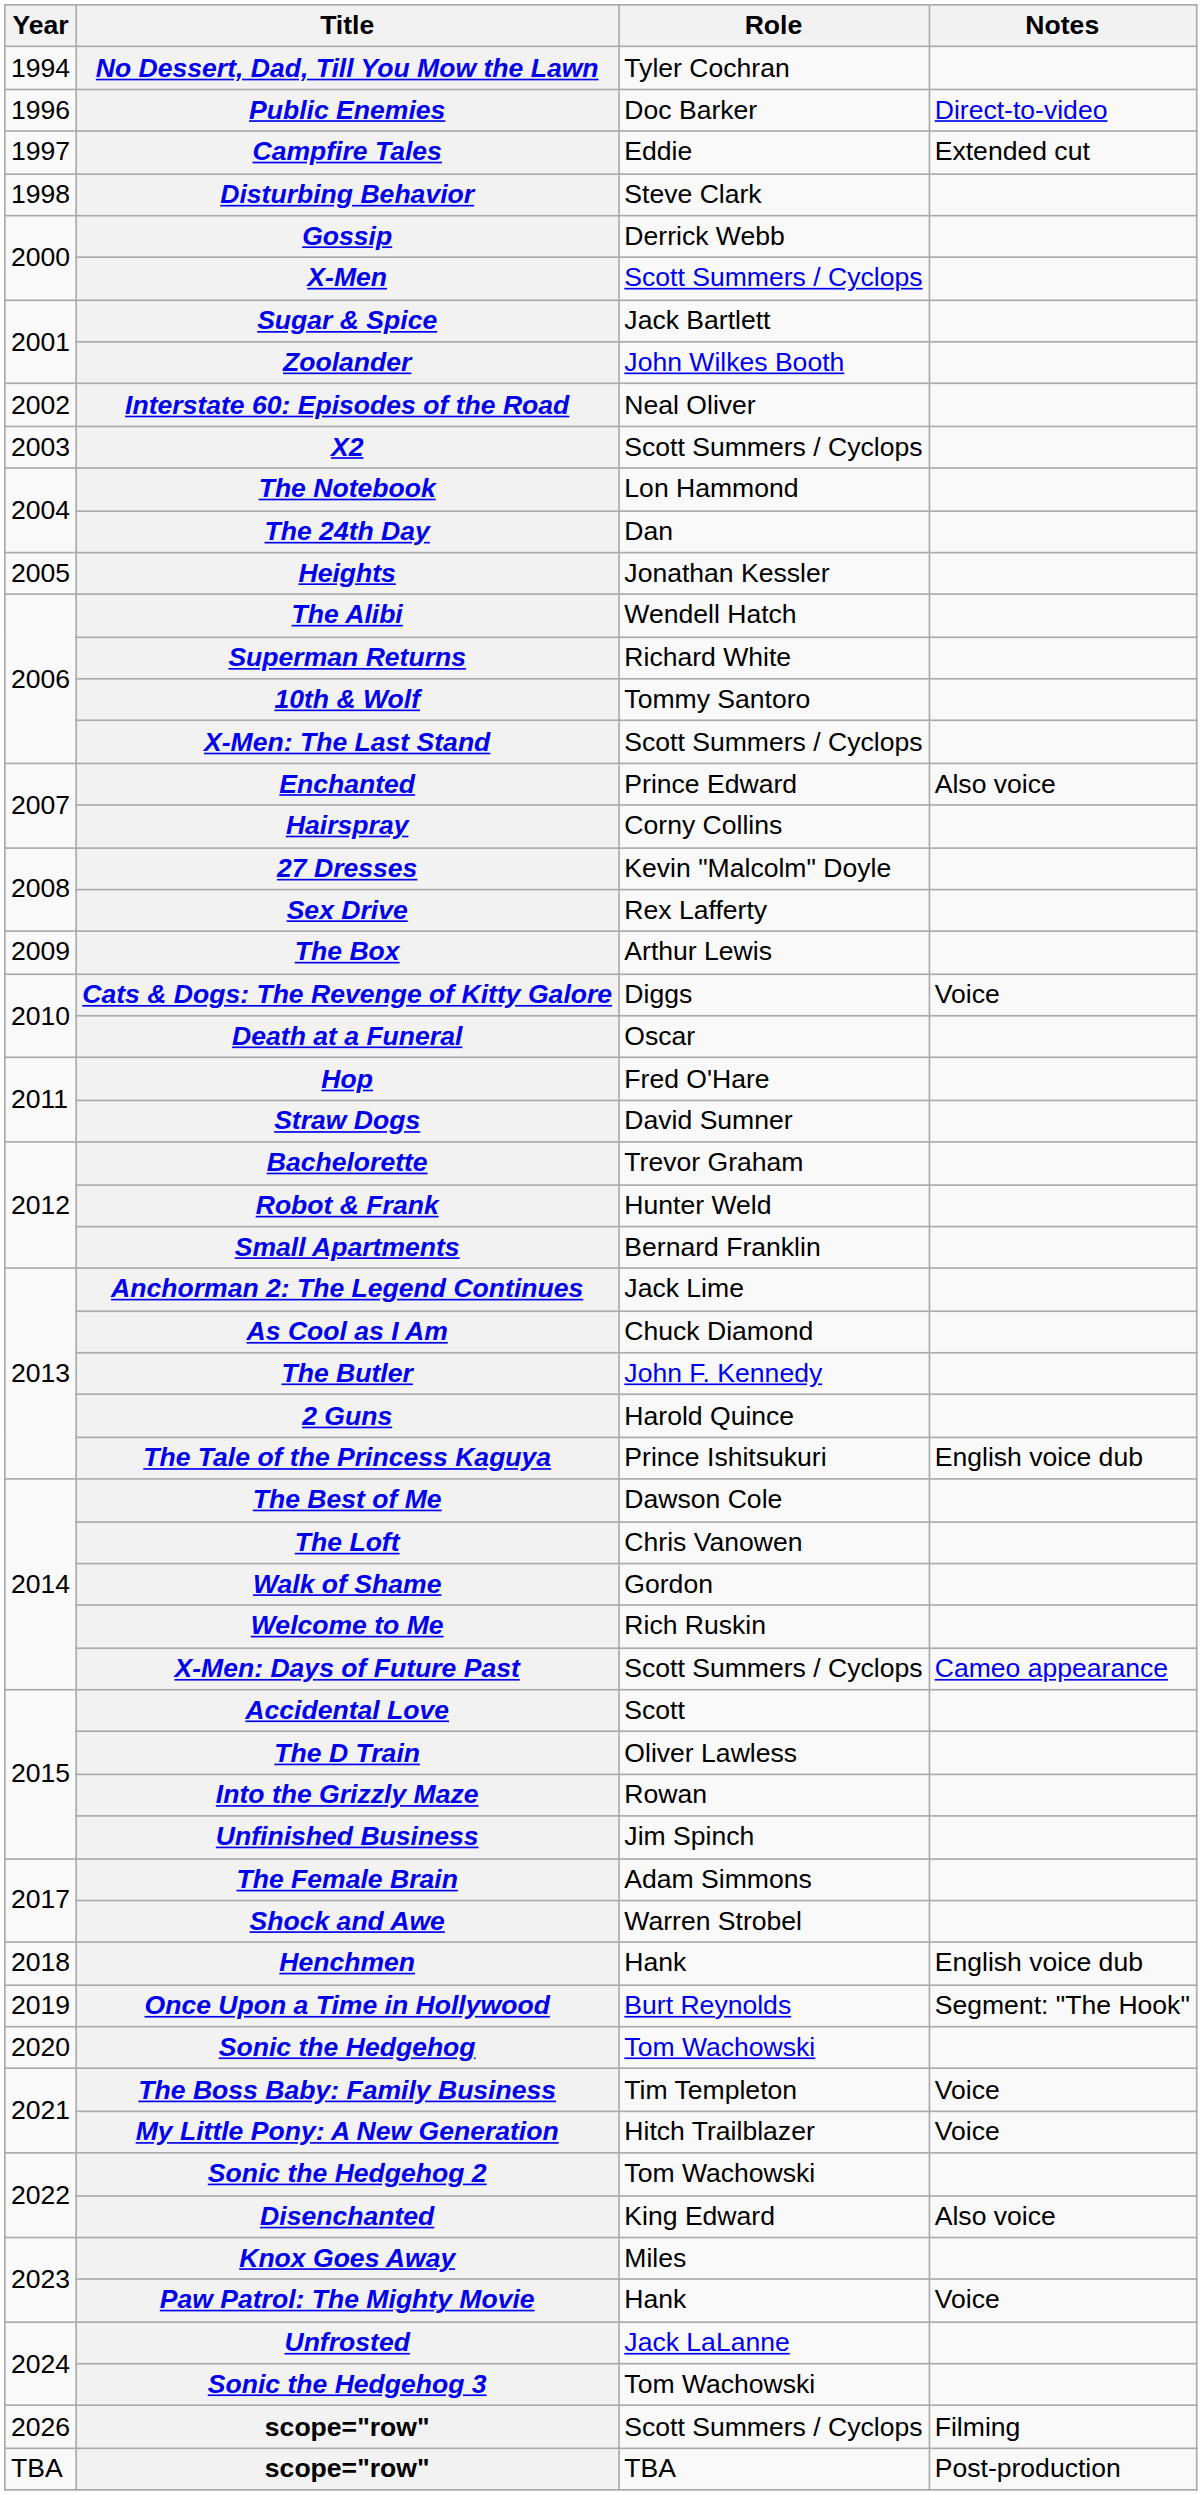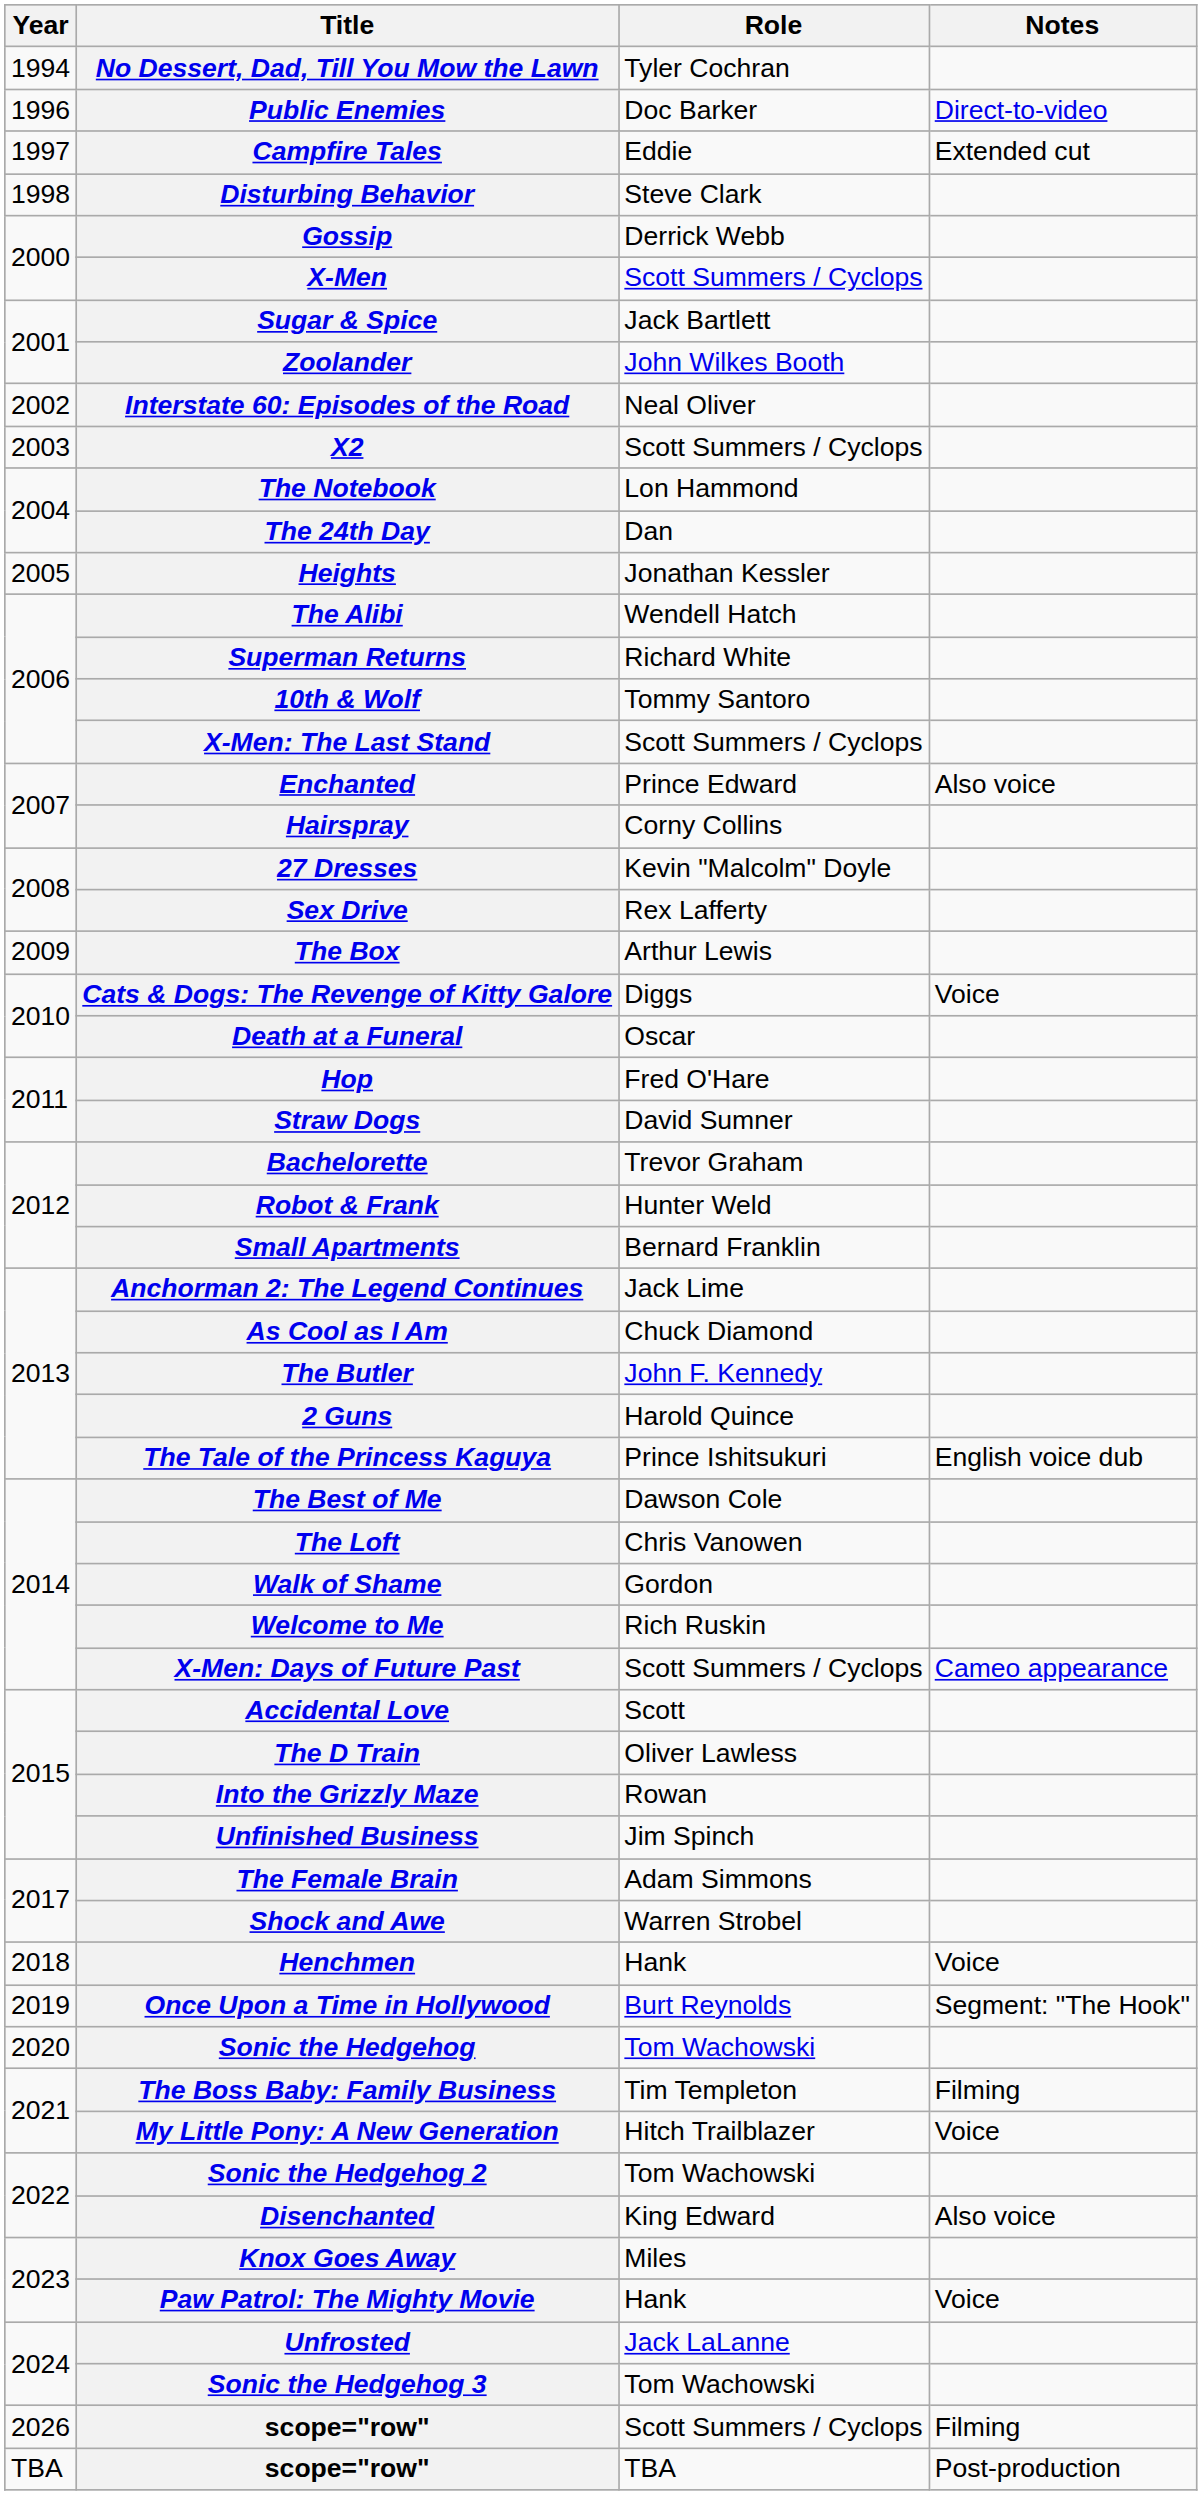(1039, 1963) English voice dub -> (967, 1963) Voice
(967, 2089) Voice -> (978, 2089) Filming
